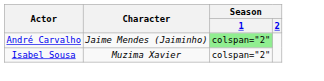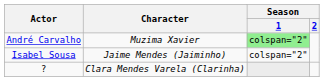(146, 40) Jaime Mendes (Jaiminho) -> (165, 40) Muzima Xavier
(146, 55) Muzima Xavier -> (165, 55) Jaime Mendes (Jaiminho)
+ row: (44, 69)
